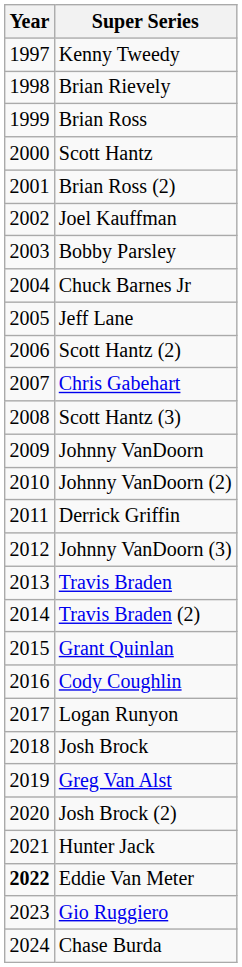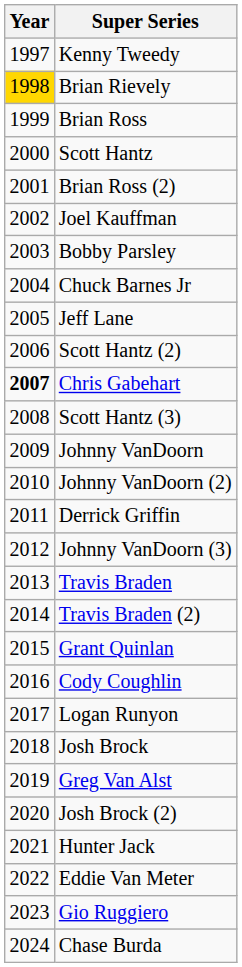(29, 87) no background -> (29, 87) gold background
(29, 384) normal -> (29, 384) bold
(29, 879) bold -> (29, 879) normal
